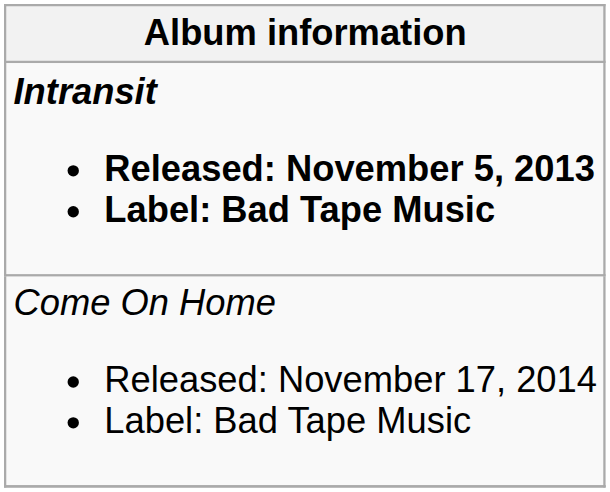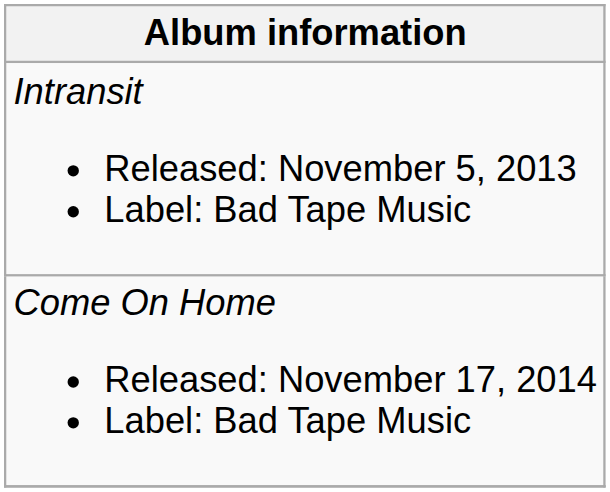(305, 151) bold -> (305, 151) normal
